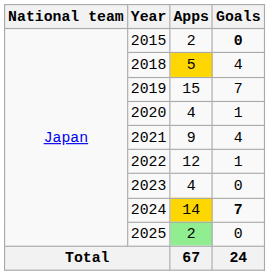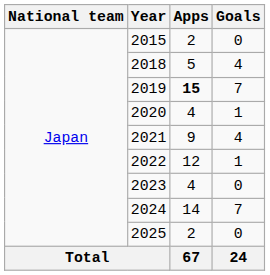(238, 41) bold -> (238, 41) normal
(191, 65) gold background -> (191, 65) no background
(191, 89) normal -> (191, 89) bold
(191, 210) gold background -> (191, 210) no background
(238, 210) bold -> (238, 210) normal
(191, 234) lightgreen background -> (191, 234) no background
